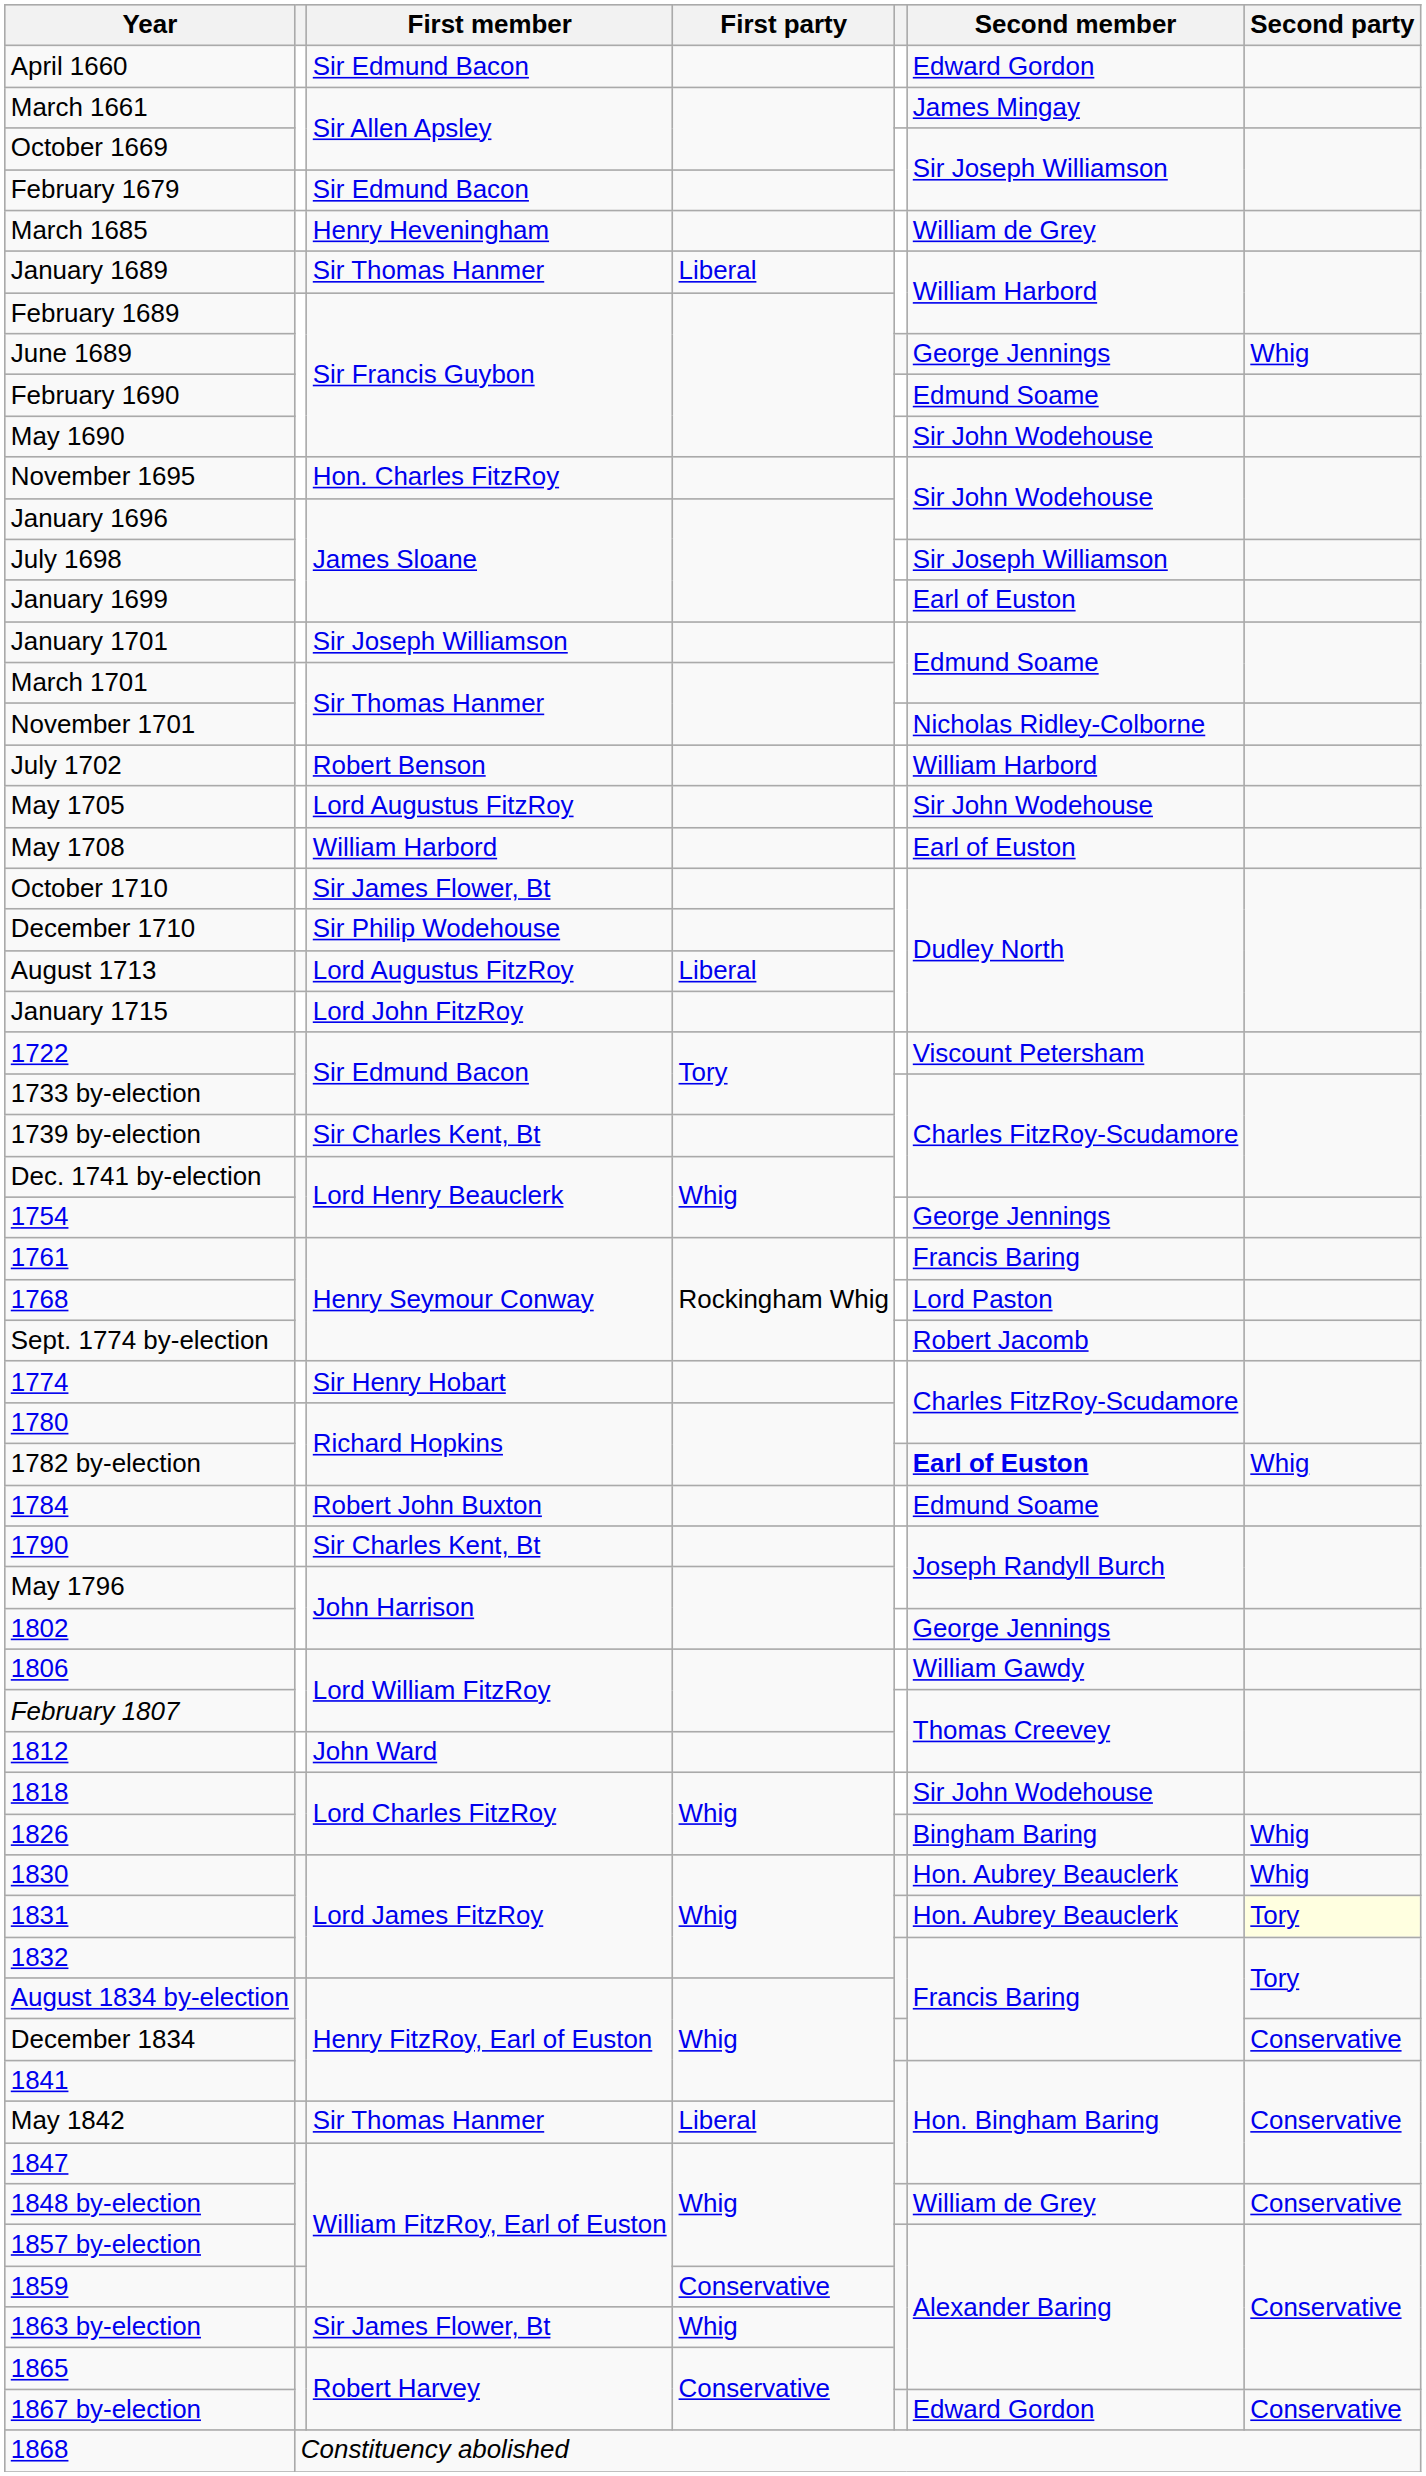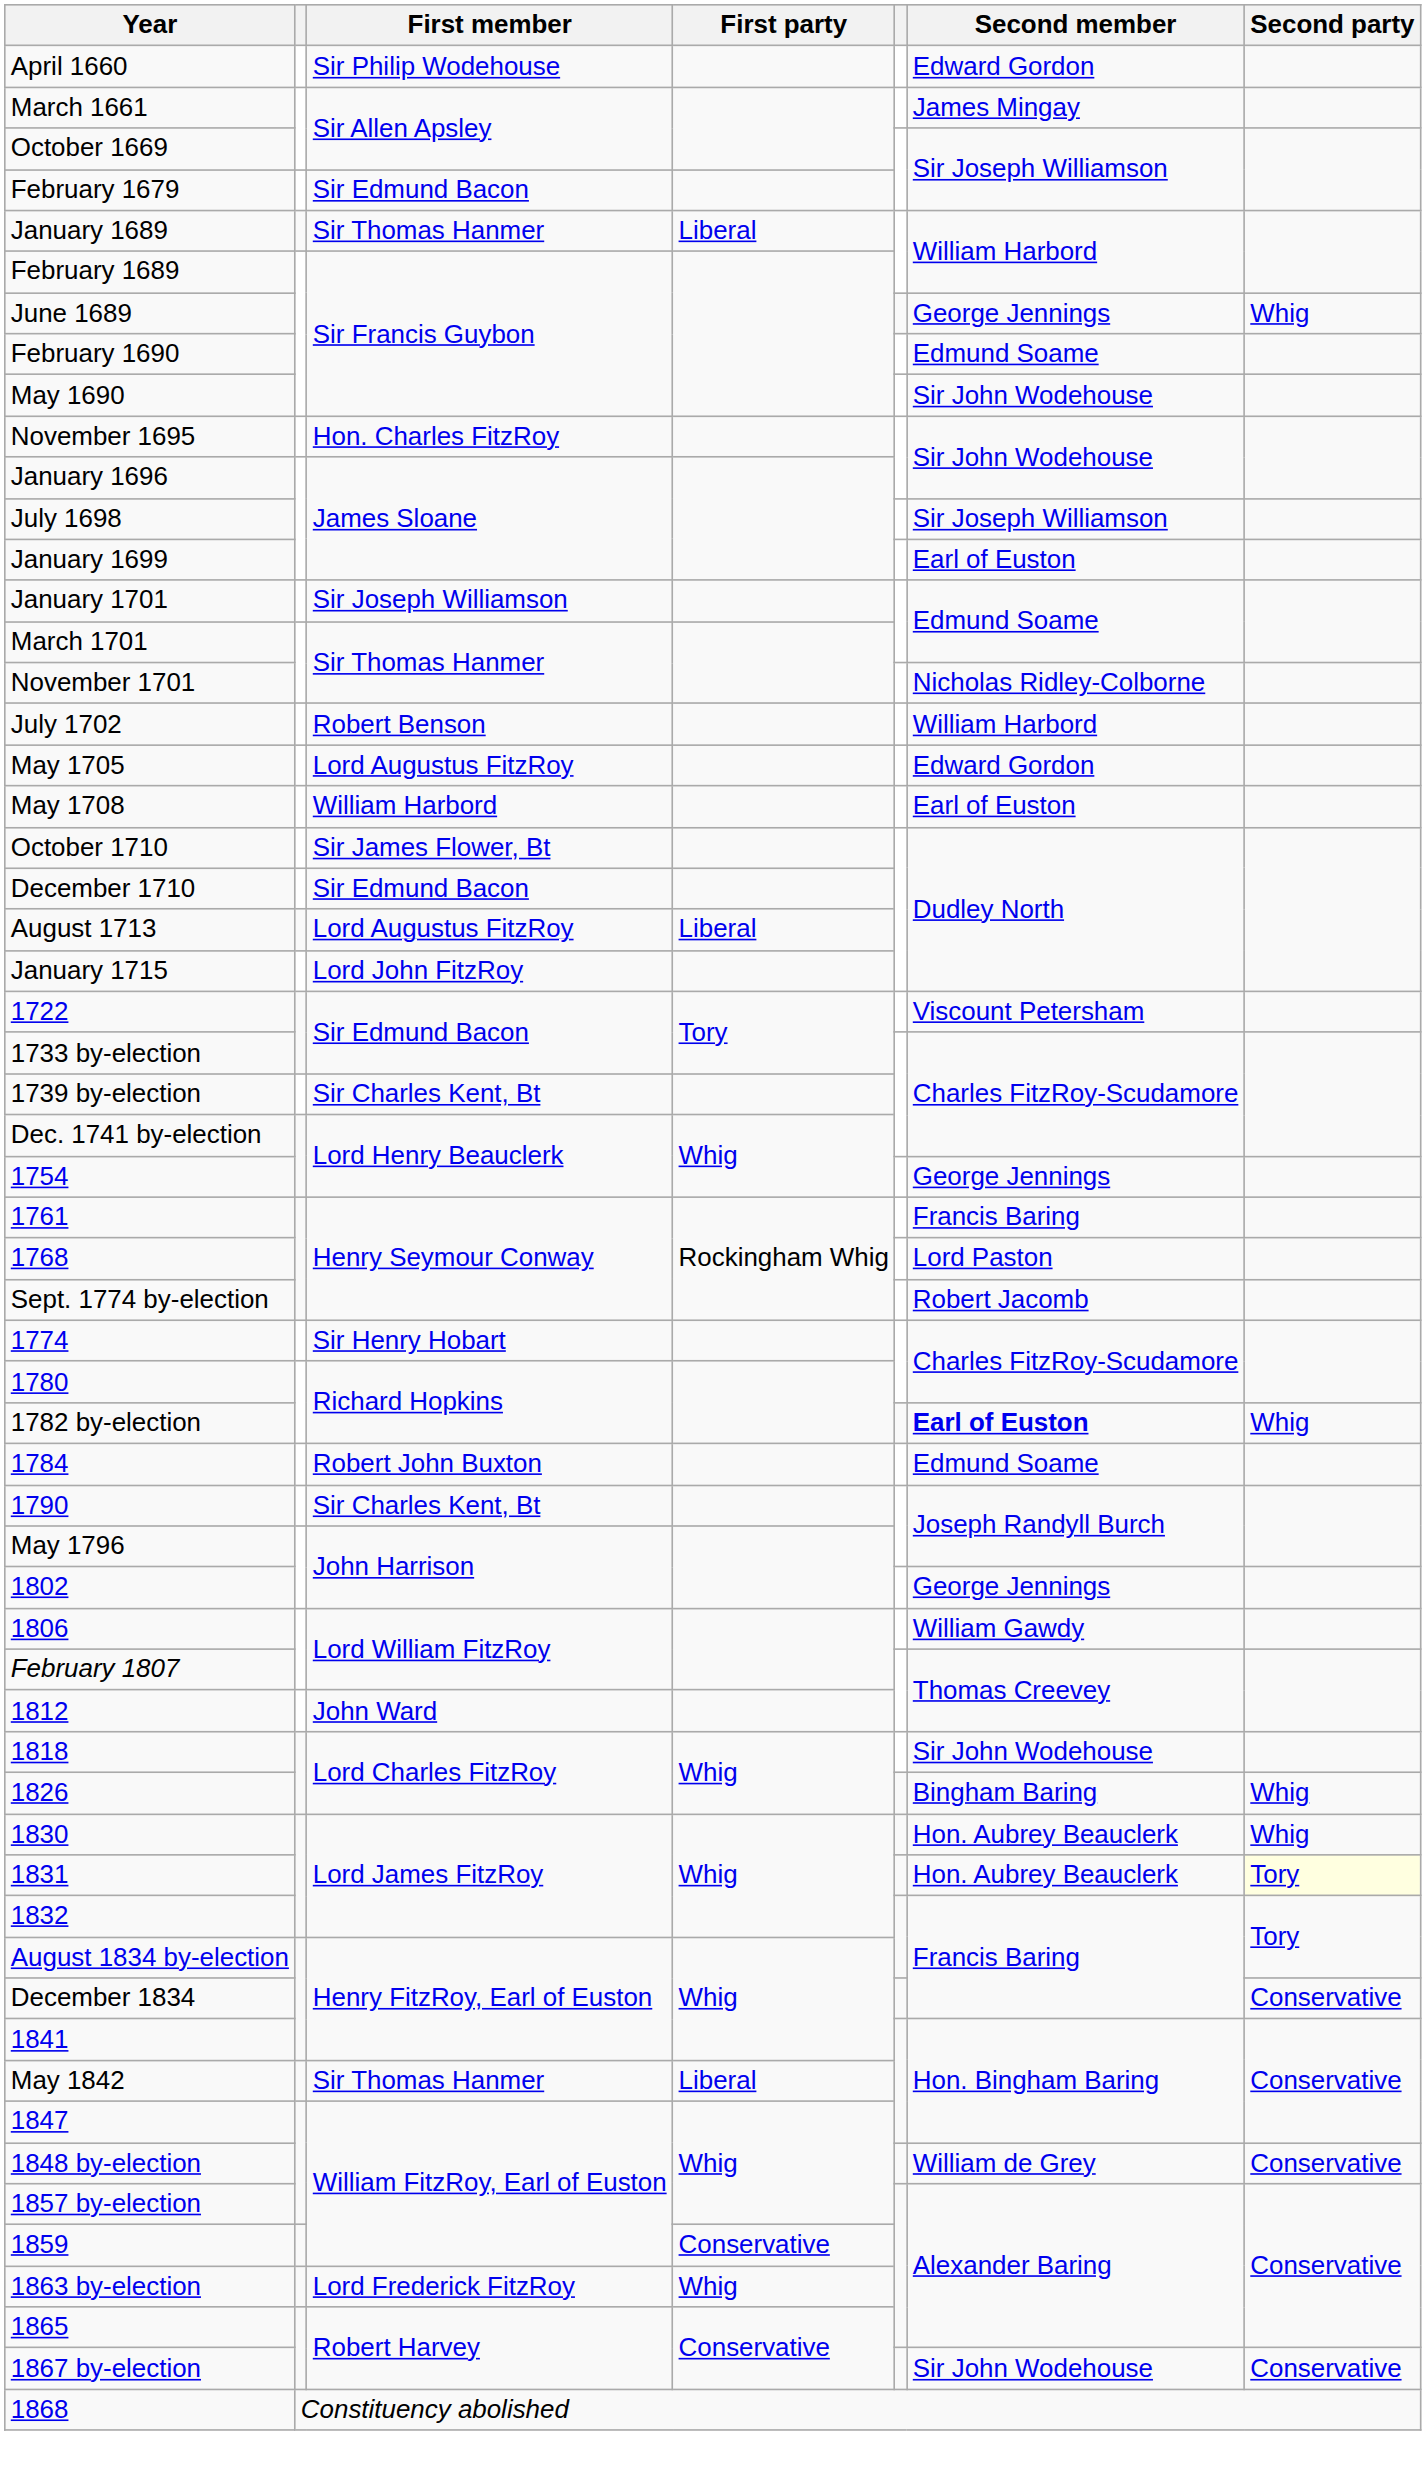(421, 66) Sir Edmund Bacon -> (436, 66) Sir Philip Wodehouse
- row: (79, 230)
(1033, 806) Sir John Wodehouse -> (1004, 764) Edward Gordon
(436, 929) Sir Philip Wodehouse -> (421, 888) Sir Edmund Bacon
(432, 2327) Sir James Flower, Bt -> (444, 2285) Lord Frederick FitzRoy
(1004, 2409) Edward Gordon -> (1033, 2368) Sir John Wodehouse
